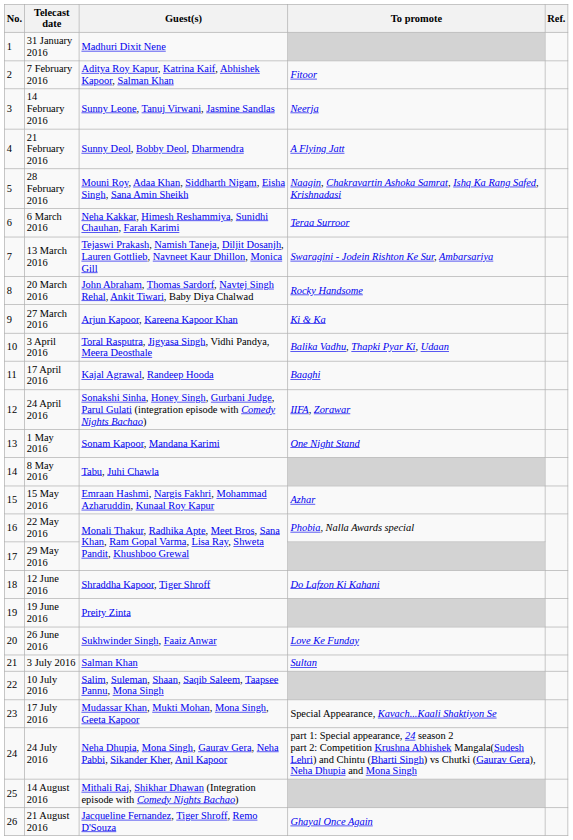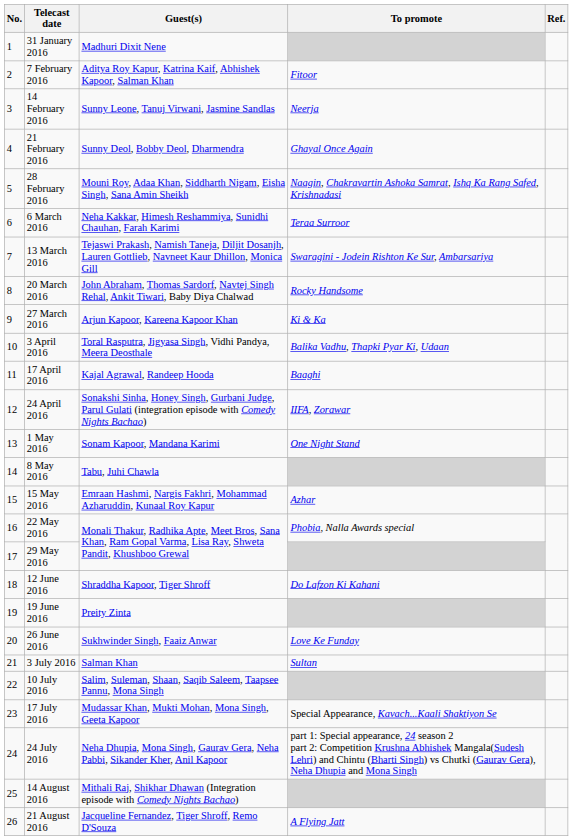(317, 148) A Flying Jatt -> (332, 148) Ghayal Once Again
(332, 821) Ghayal Once Again -> (317, 821) A Flying Jatt
